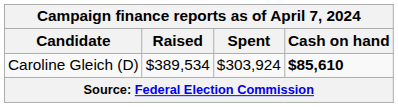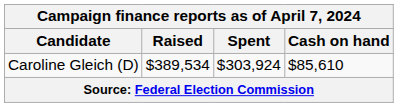(316, 65) bold -> (316, 65) normal
